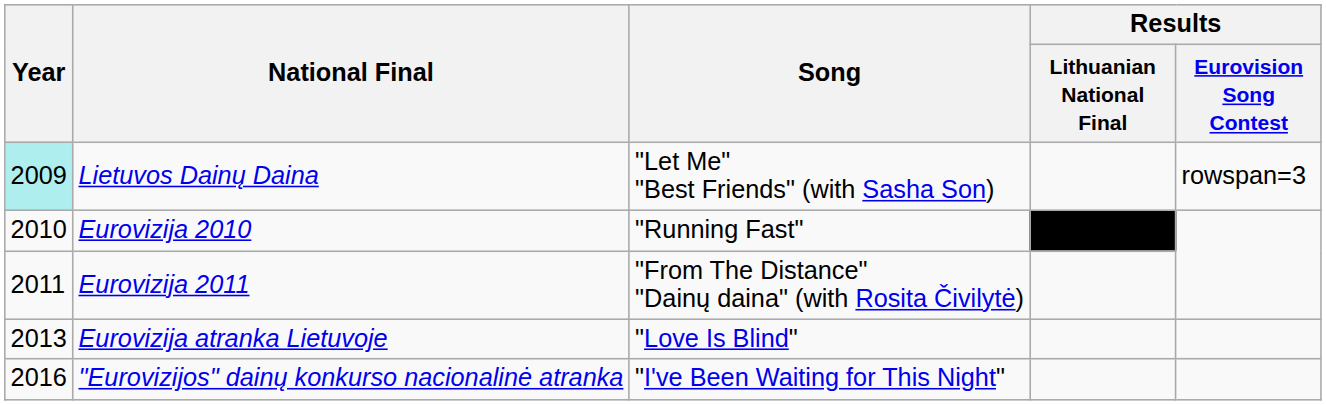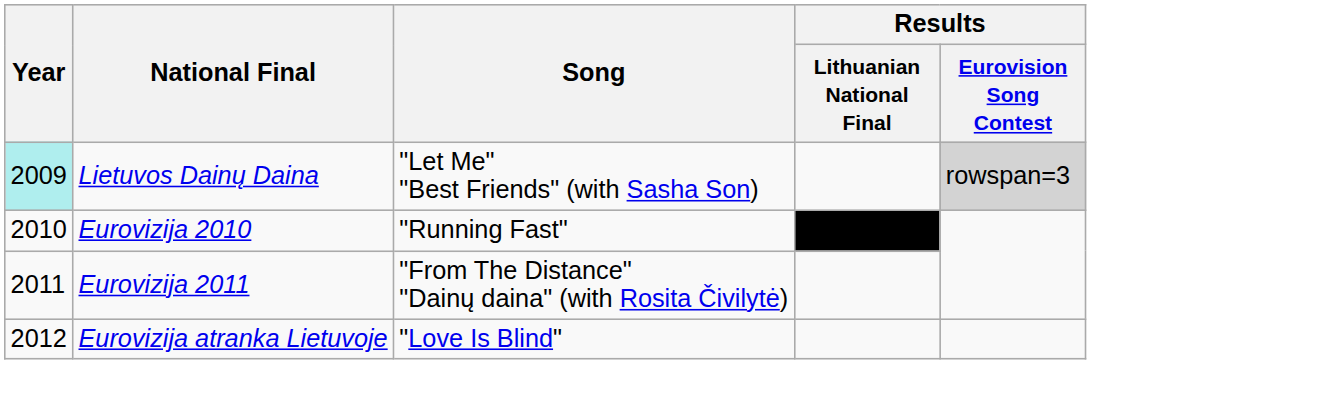(1244, 175) no background -> (1008, 175) lightgrey background
(39, 338) 2013 -> (39, 338) 2012
- row: (351, 378)
